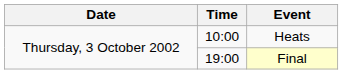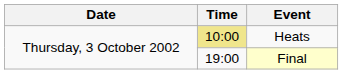(222, 36) no background -> (222, 36) khaki background
